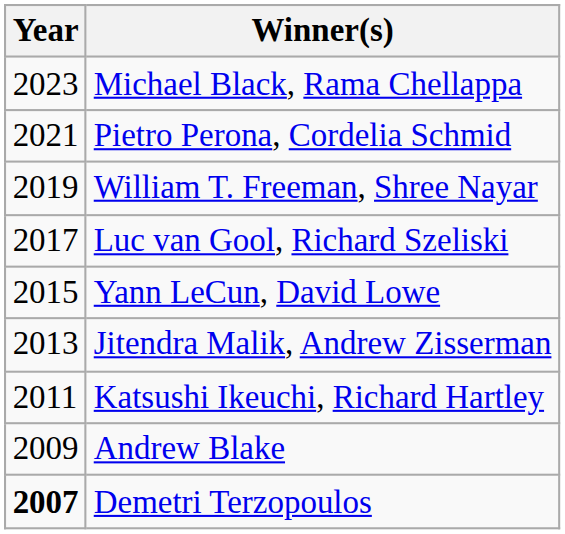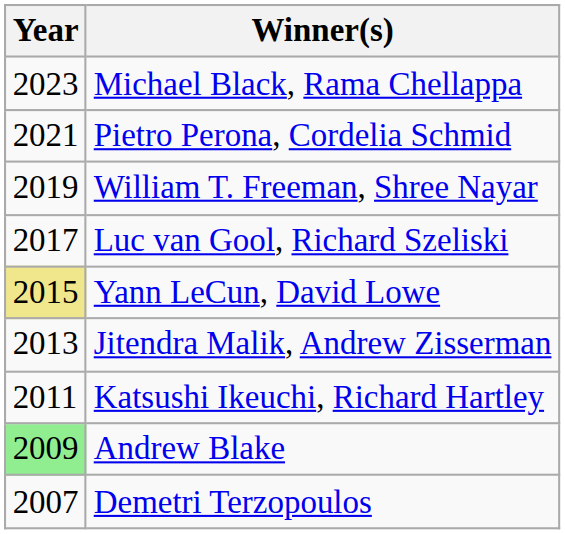(46, 291) no background -> (46, 291) khaki background
(46, 448) no background -> (46, 448) lightgreen background
(46, 501) bold -> (46, 501) normal
